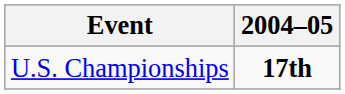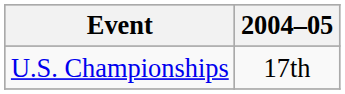(287, 67) bold -> (287, 67) normal
